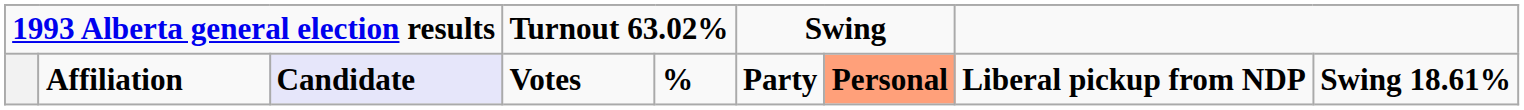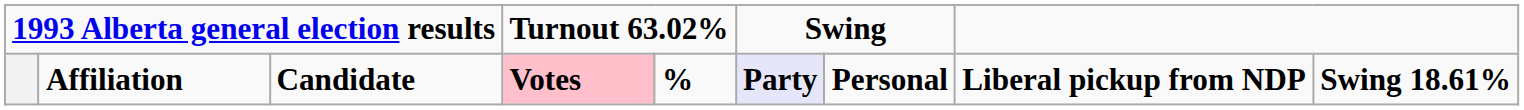(346, 78) lavender background -> (346, 78) no background
(545, 78) no background -> (545, 78) pink background
(780, 78) no background -> (780, 78) lavender background
(890, 78) lightsalmon background -> (890, 78) no background
